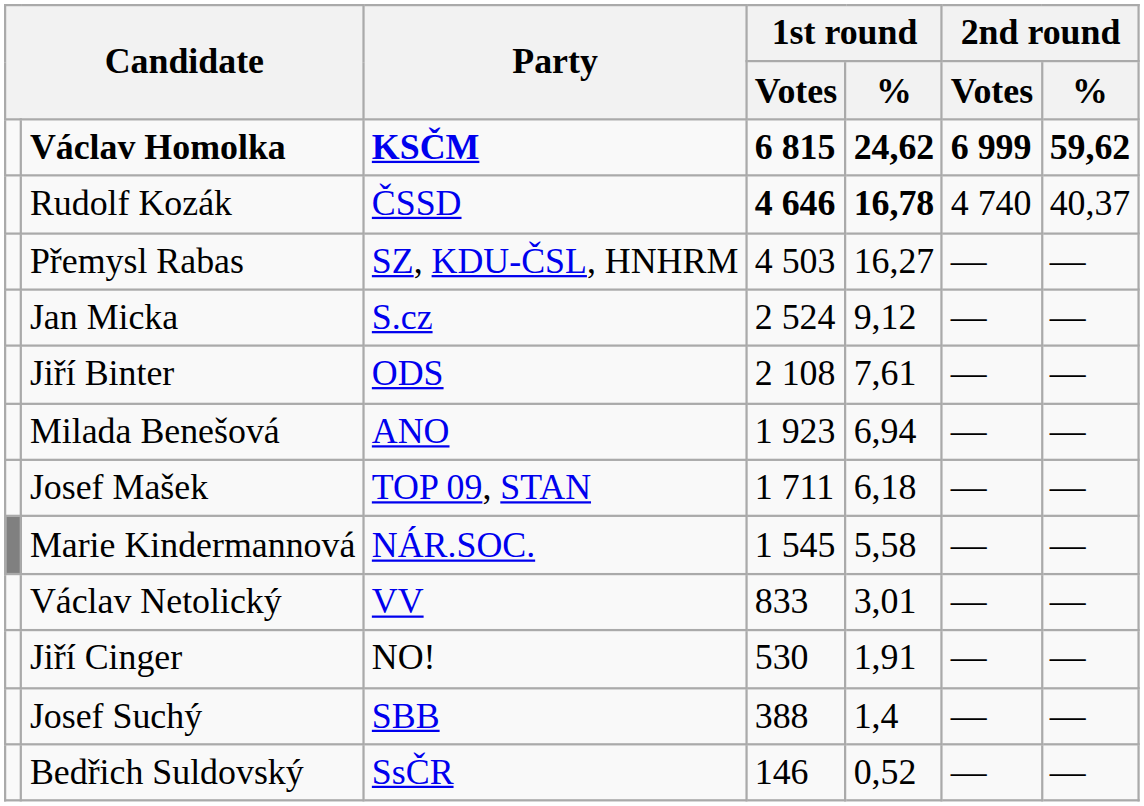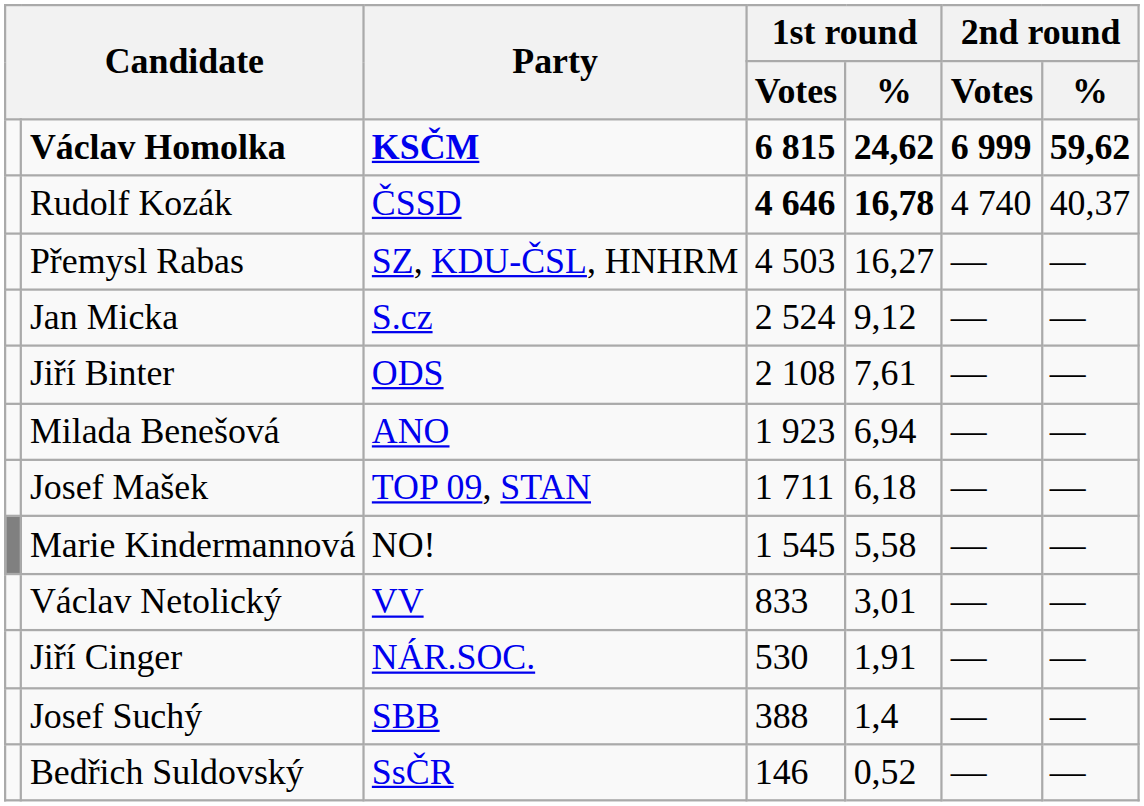(454, 544) NÁR.SOC. -> (404, 544) NO!
(404, 658) NO! -> (454, 658) NÁR.SOC.
